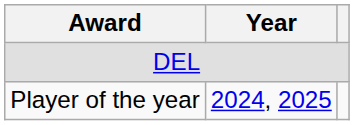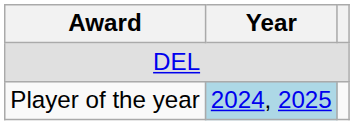(271, 100) no background -> (271, 100) lightblue background
